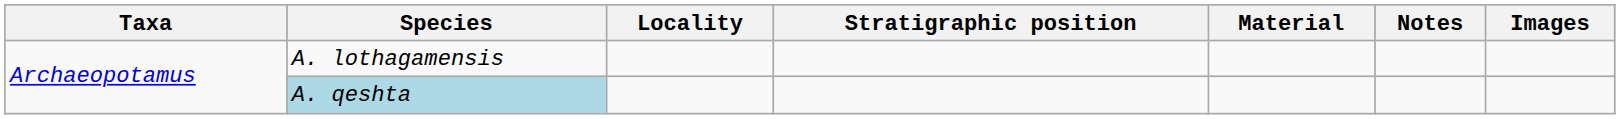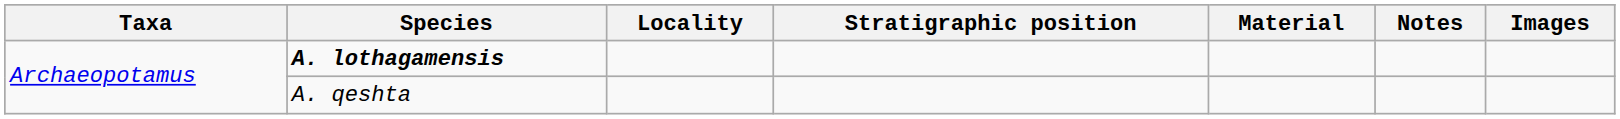(398, 59) normal -> (398, 59) bold
(351, 95) lightblue background -> (351, 95) no background
